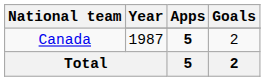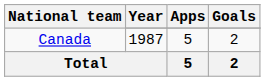(188, 40) bold -> (188, 40) normal
